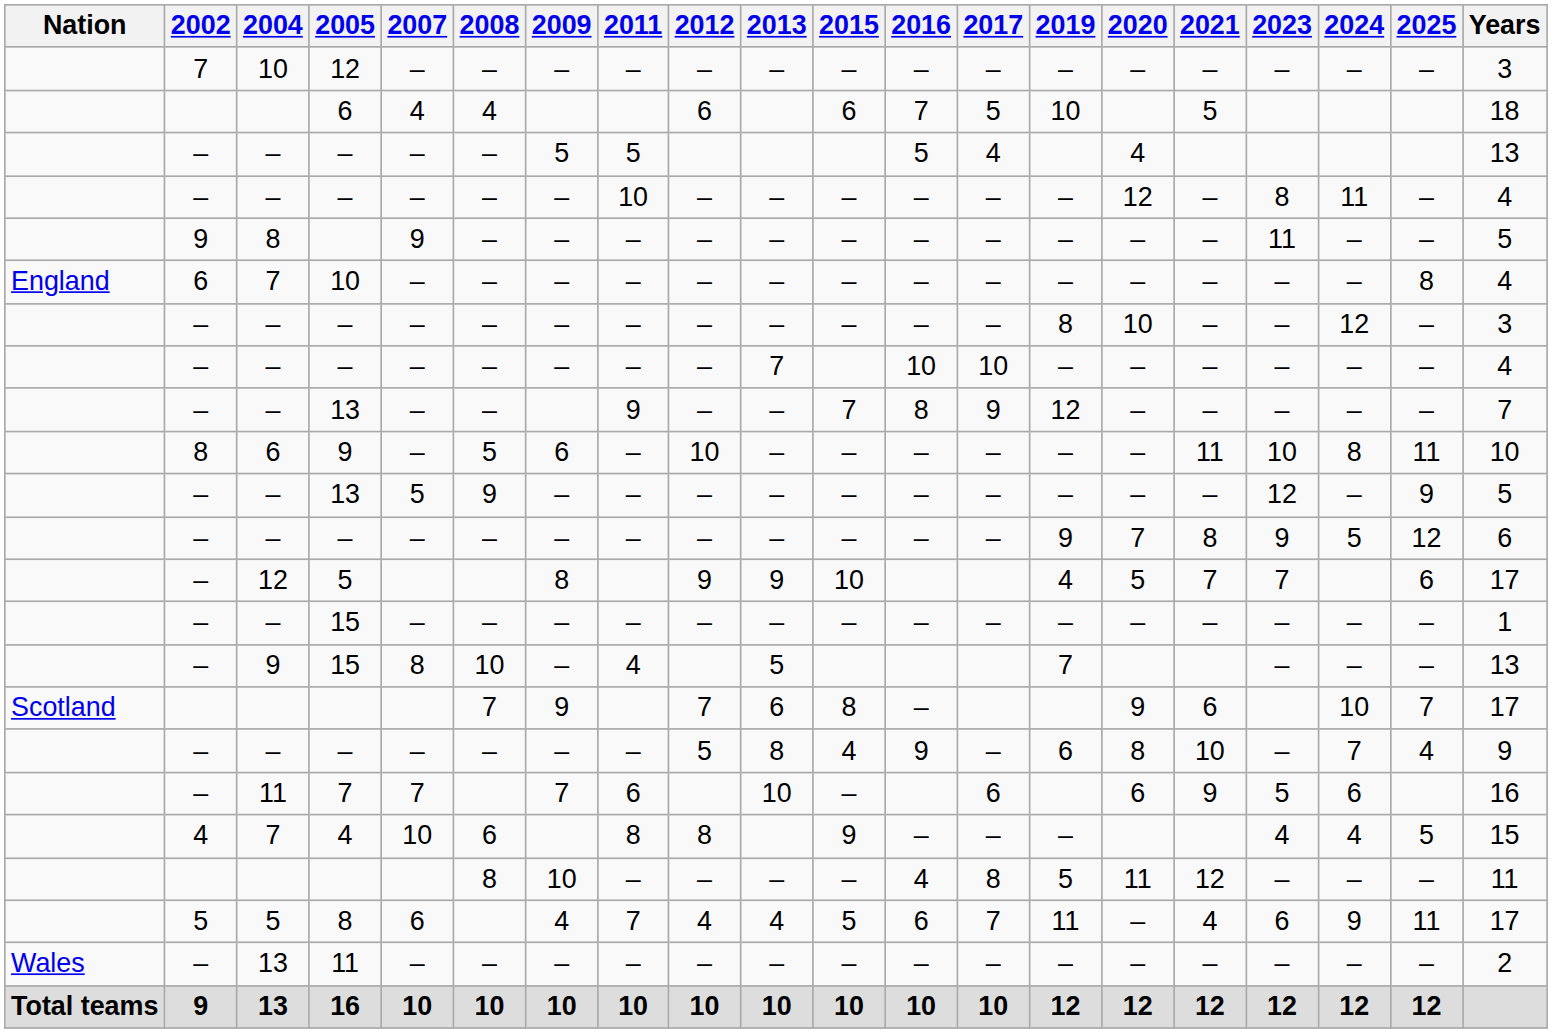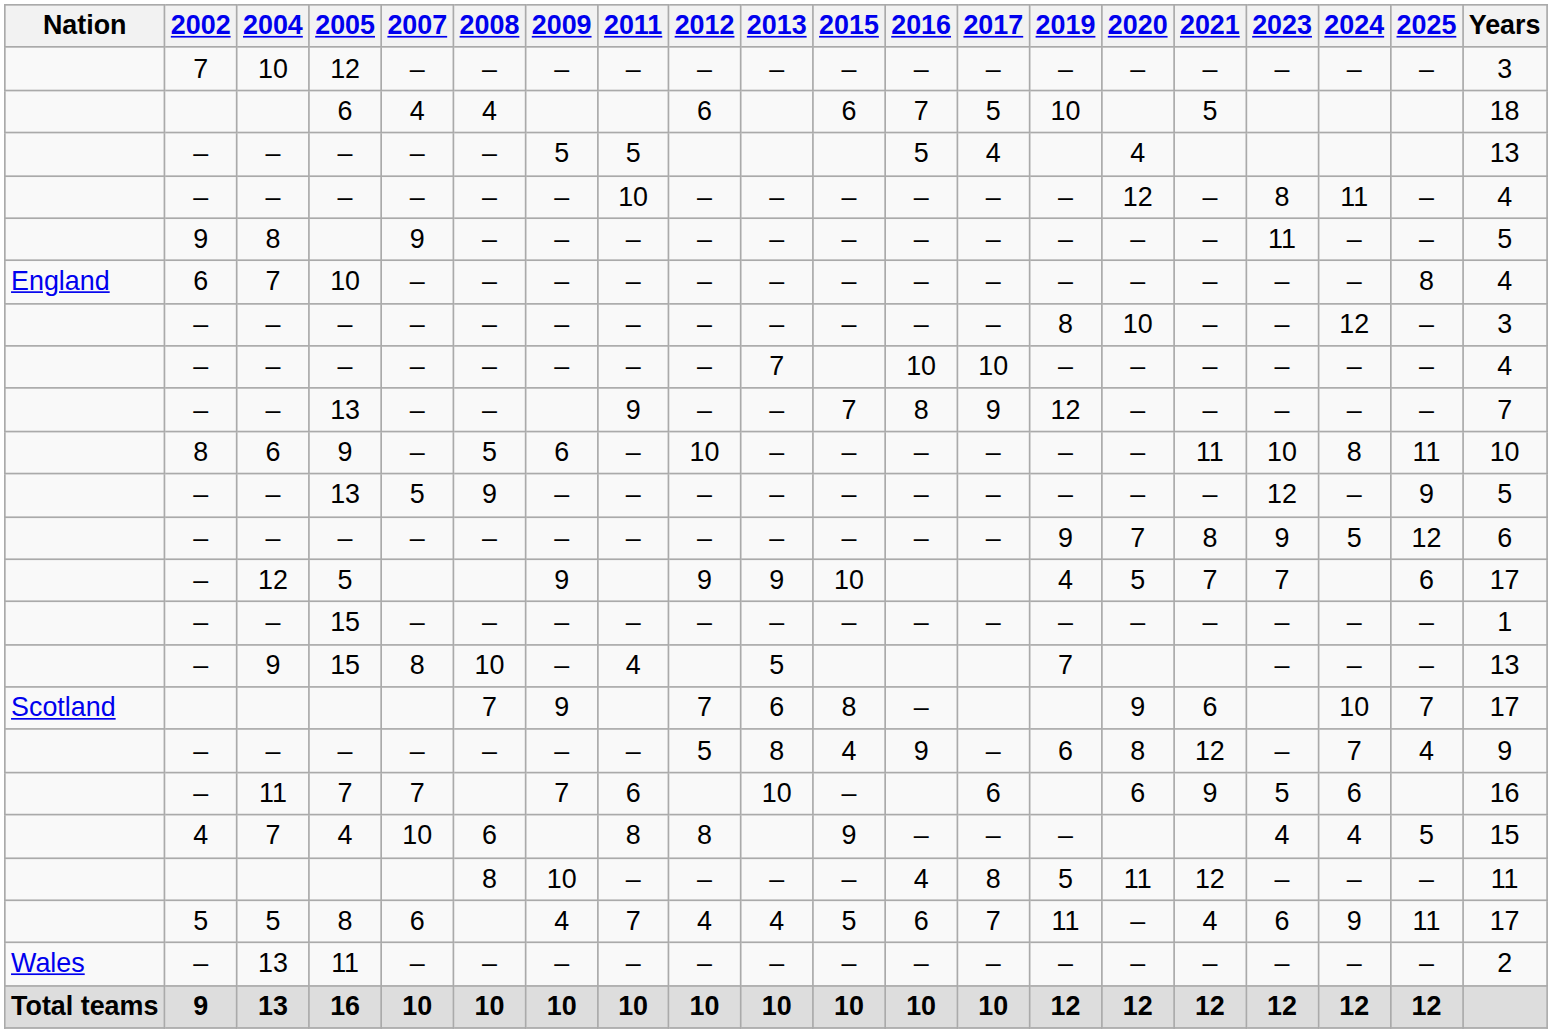(562, 580) 8 -> (562, 580) 9
(1210, 750) 10 -> (1210, 750) 12
